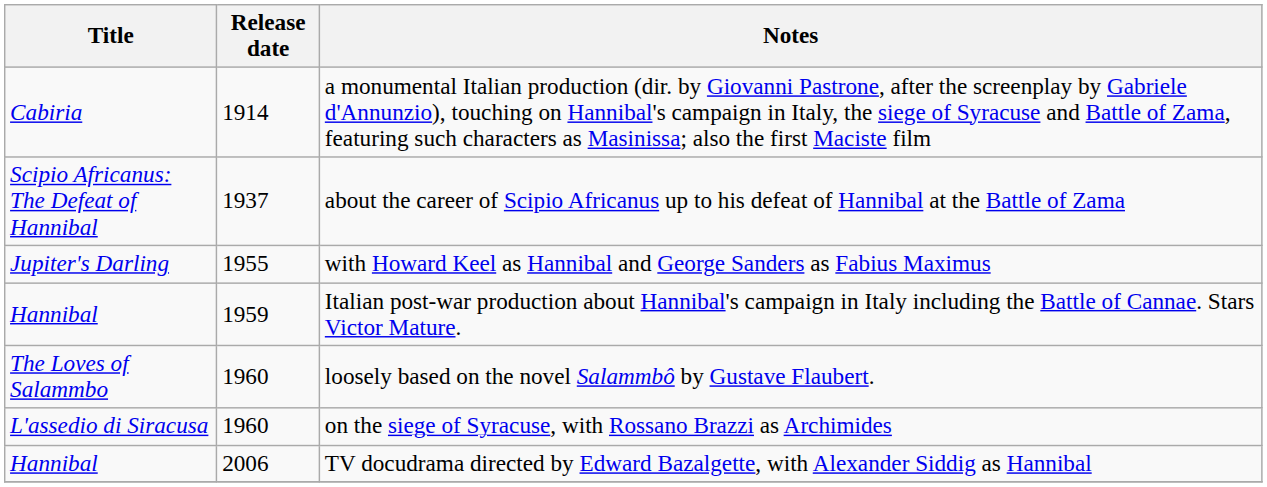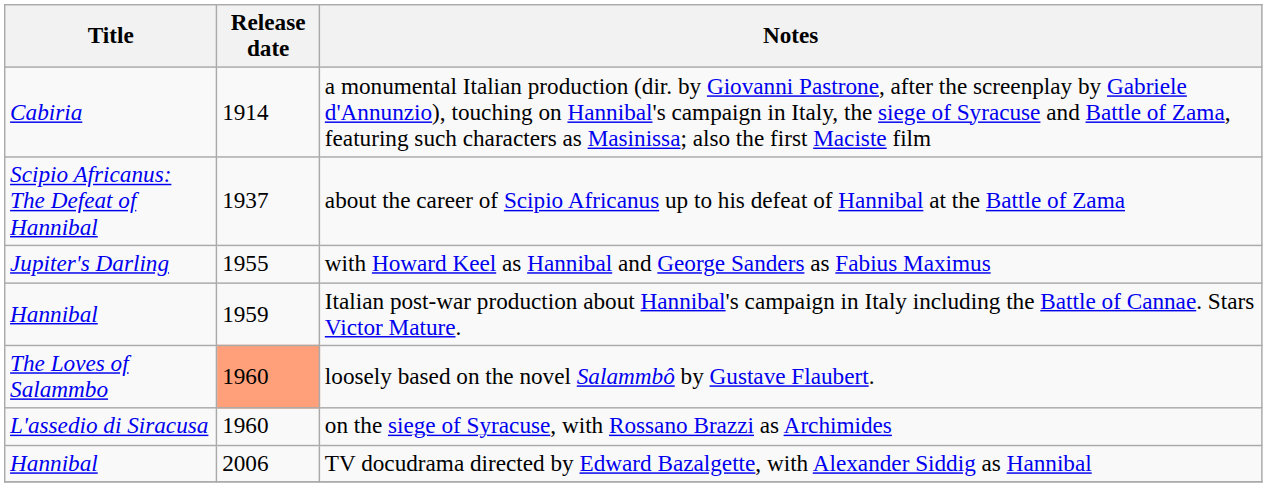(245, 376) no background -> (245, 376) lightsalmon background
